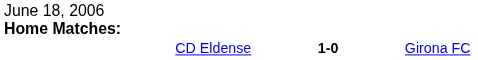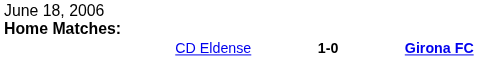(438, 48) normal -> (439, 48) bold
